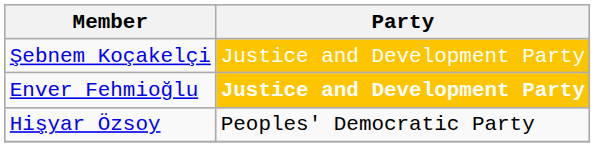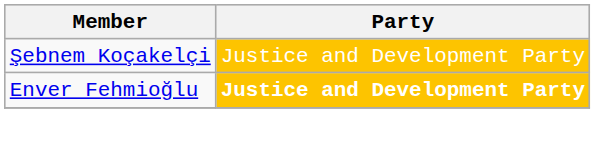- row: (85, 124)
